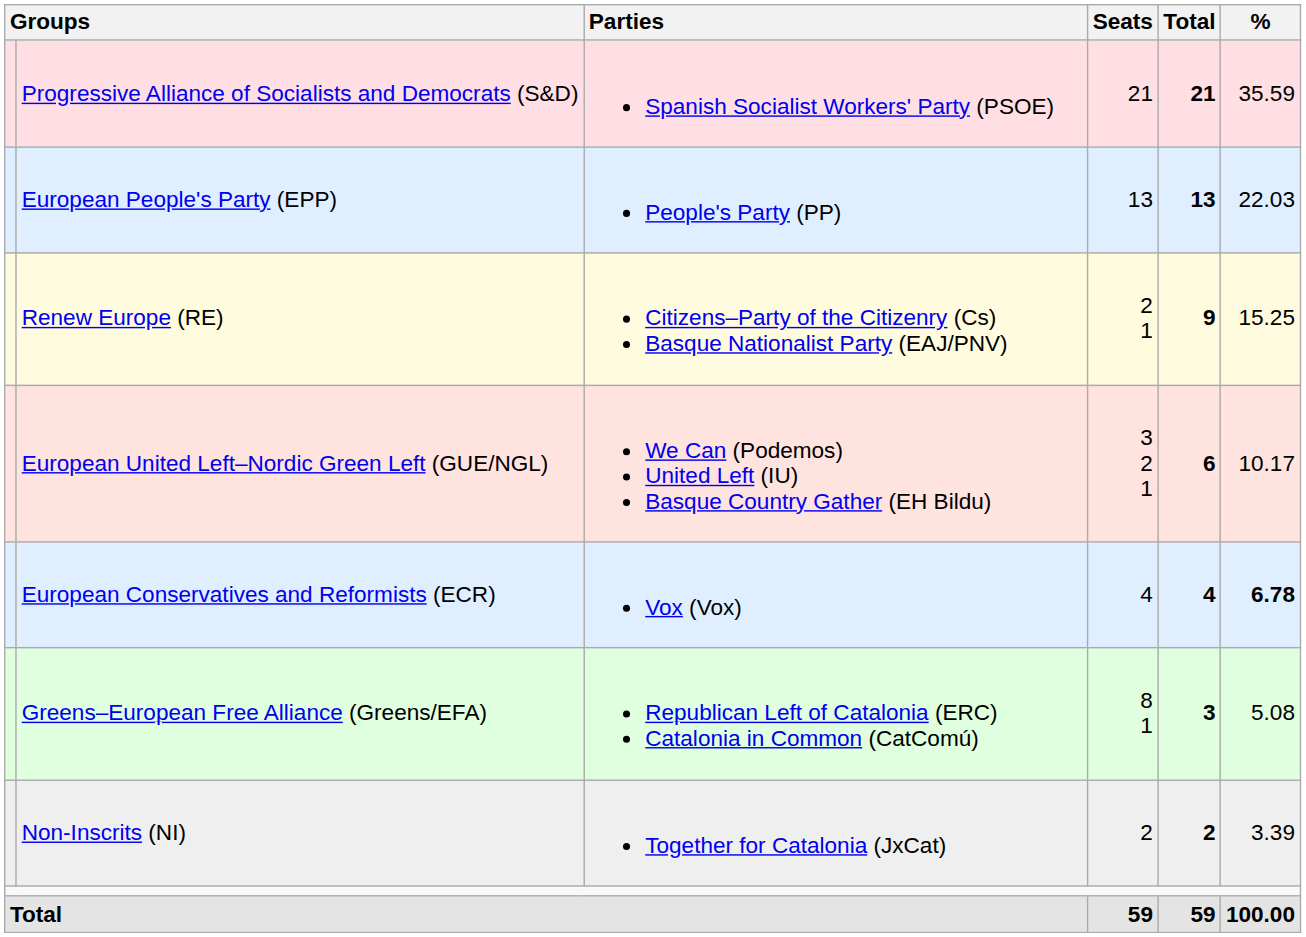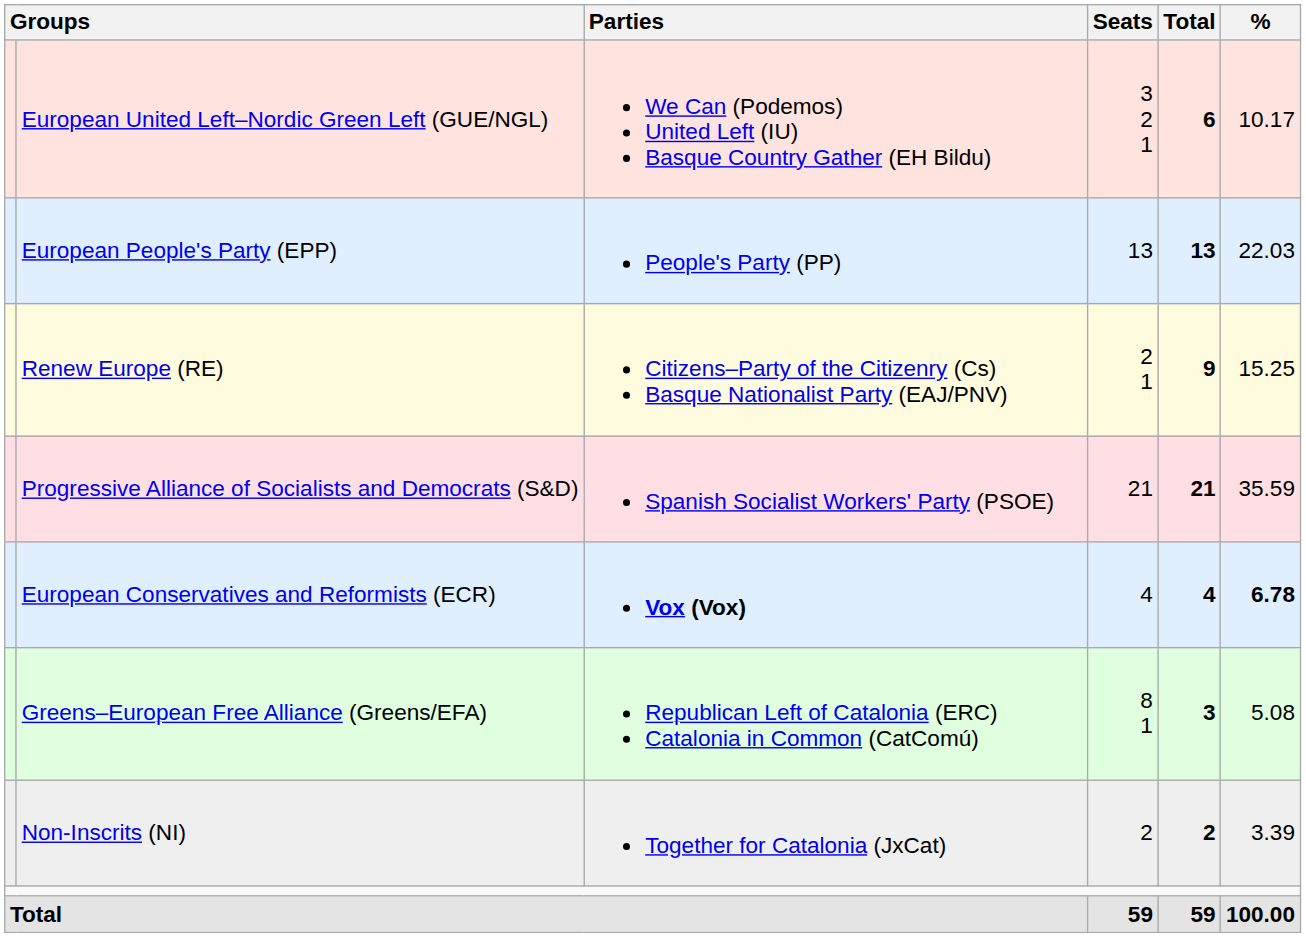rows swapped: (300, 93) <-> (285, 463)
(836, 608) normal -> (836, 608) bold
